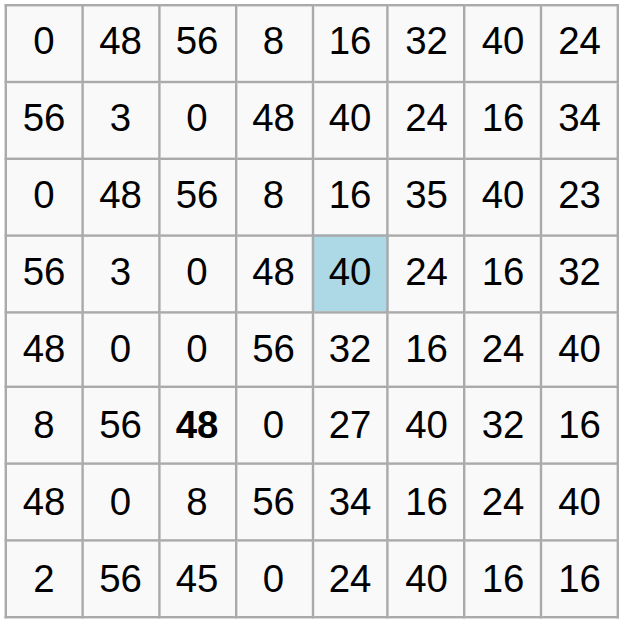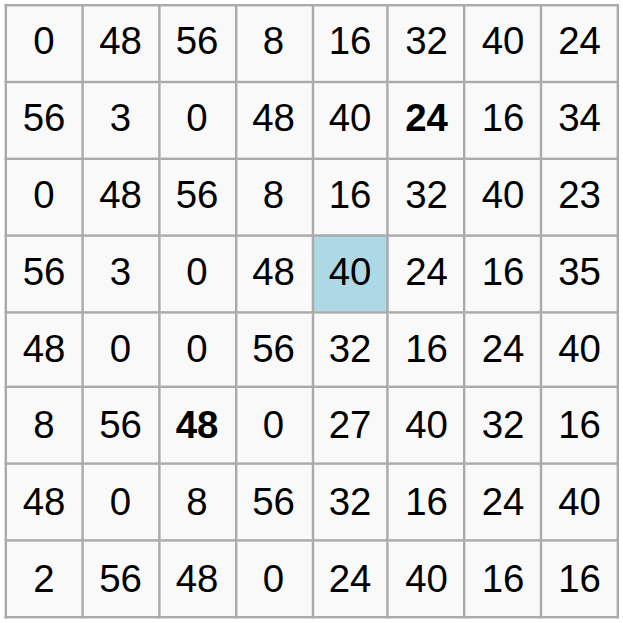(427, 119) normal -> (427, 119) bold
(427, 195) 35 -> (427, 195) 32
(580, 272) 32 -> (580, 272) 35
(350, 501) 34 -> (350, 501) 32
(197, 578) 45 -> (197, 578) 48
